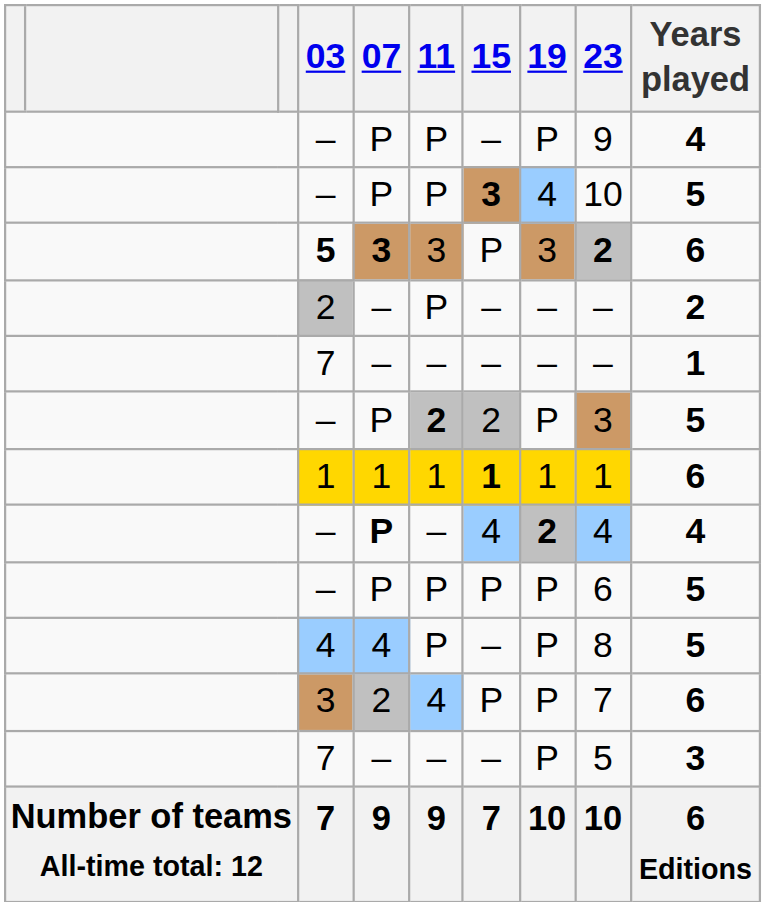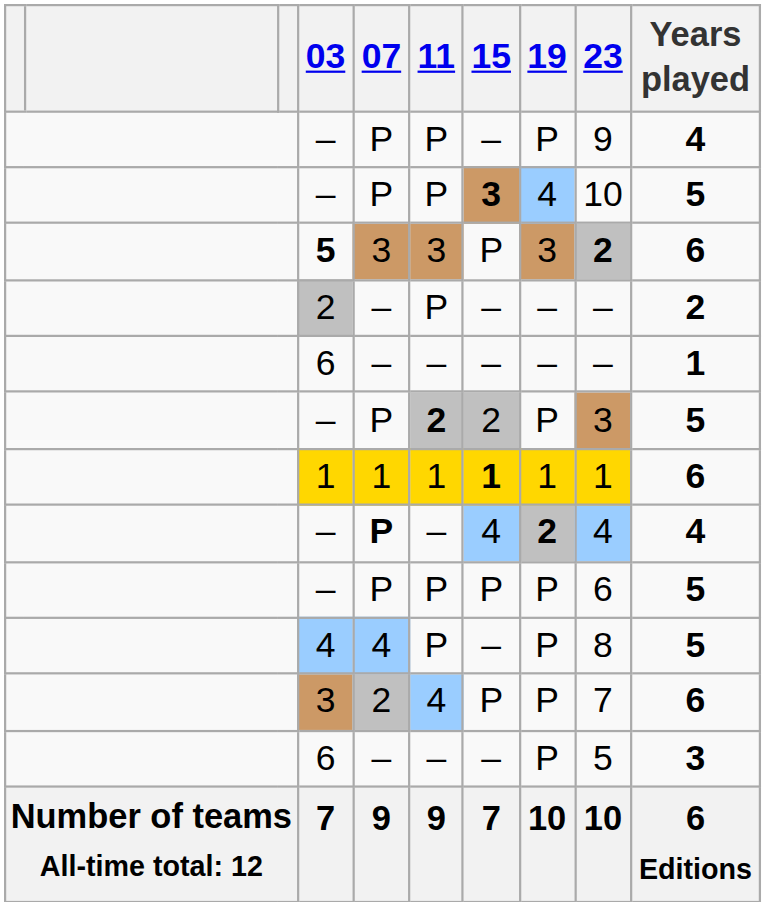(381, 250) bold -> (381, 250) normal
(326, 363) 7 -> (326, 363) 6
(326, 757) 7 -> (326, 757) 6
